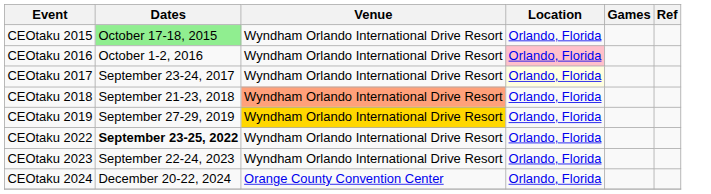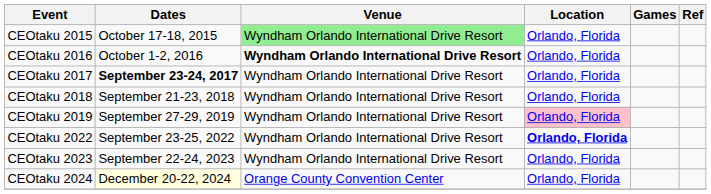(158, 35) lightgreen background -> (158, 35) no background
(373, 35) no background -> (373, 35) lightgreen background
(373, 55) normal -> (383, 55) bold
(555, 55) pink background -> (574, 55) no background
(166, 76) normal -> (168, 76) bold
(555, 76) lightyellow background -> (574, 76) no background
(373, 96) lightsalmon background -> (373, 96) no background
(373, 117) gold background -> (373, 117) no background
(555, 117) no background -> (574, 117) pink background
(168, 138) bold -> (166, 138) normal
(555, 138) normal -> (577, 138) bold
(165, 179) no background -> (165, 179) lightyellow background
